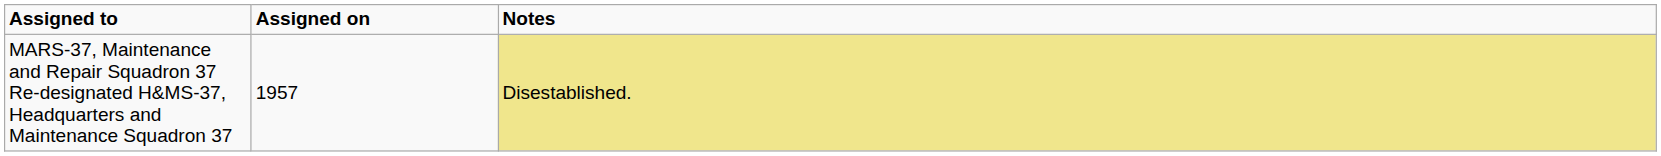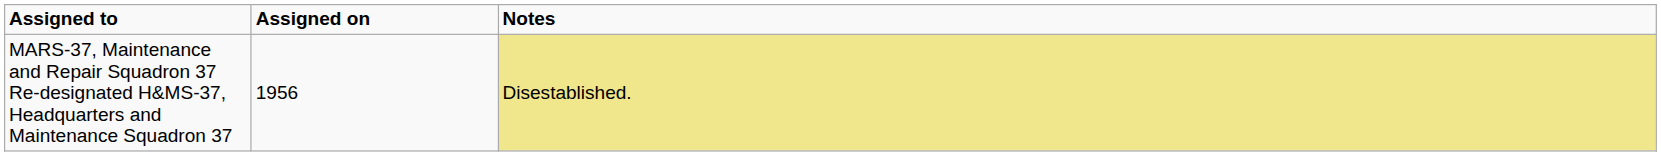(277, 92) 1957 -> (277, 92) 1956
